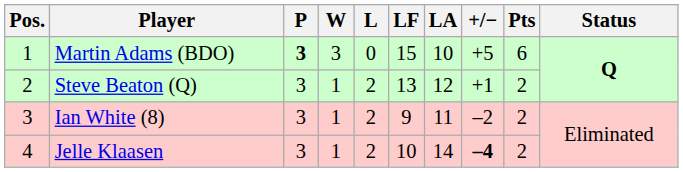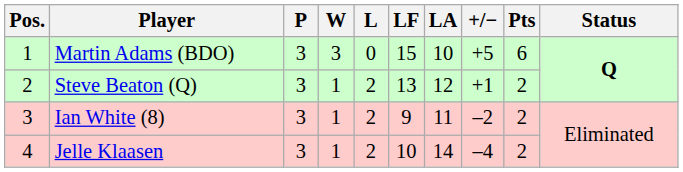(301, 53) bold -> (301, 53) normal
(483, 150) bold -> (483, 150) normal
